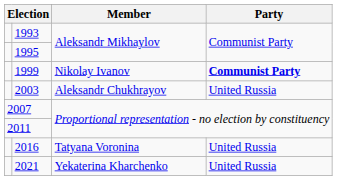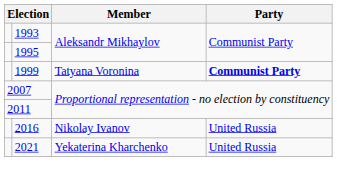(92, 71) Nikolay Ivanov -> (97, 71) Tatyana Voronina
- row: (27, 90)
(97, 147) Tatyana Voronina -> (92, 128) Nikolay Ivanov
